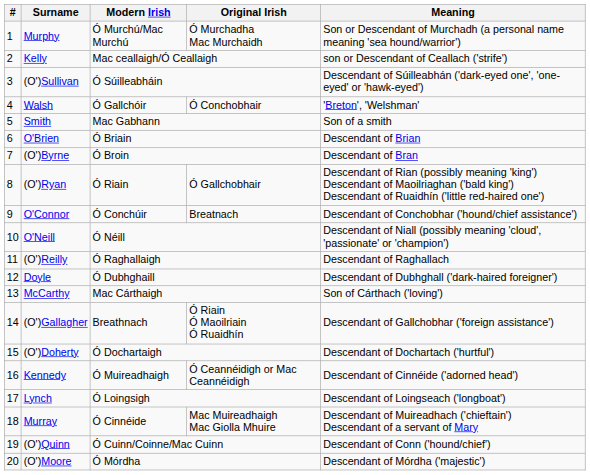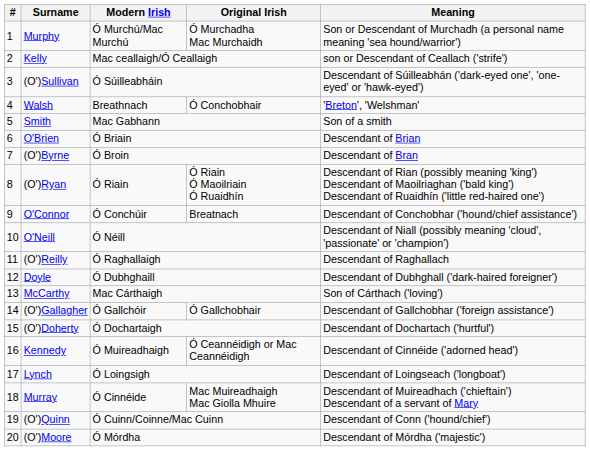(119, 105) Ó Gallchóir -> (120, 105) Breathnach
(225, 185) Ó Gallchobhair -> (218, 185) Ó Riain Ó Maoilriain Ó Ruaidhín
(120, 323) Breathnach -> (119, 311) Ó Gallchóir
(218, 323) Ó Riain Ó Maoilriain Ó Ruaidhín -> (225, 311) Ó Gallchobhair
